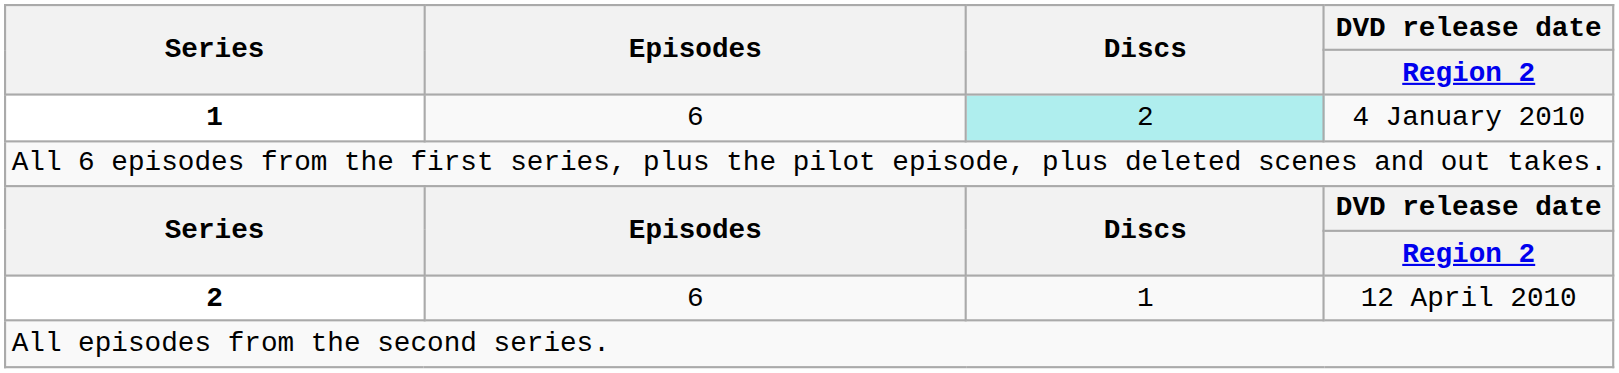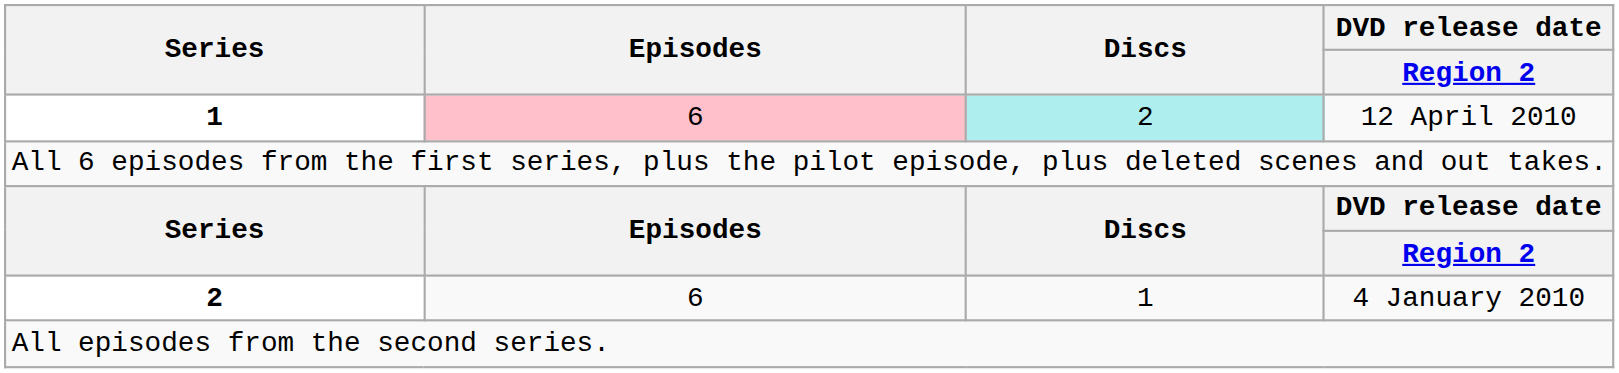(695, 118) no background -> (695, 118) pink background
(1469, 118) 4 January 2010 -> (1469, 118) 12 April 2010
(1469, 298) 12 April 2010 -> (1469, 298) 4 January 2010
